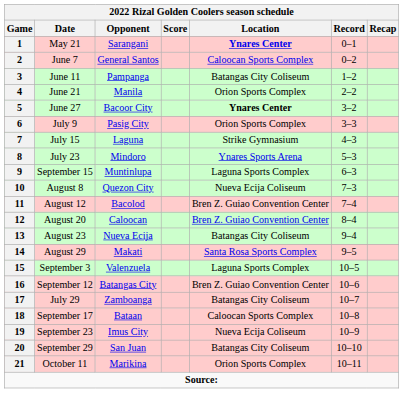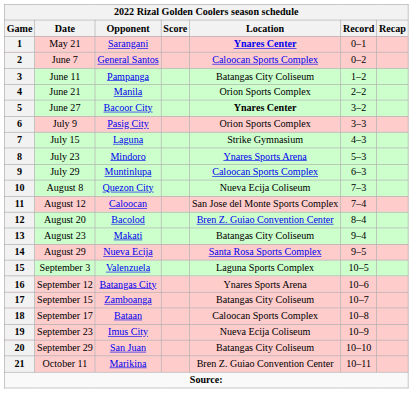(65, 172) September 15 -> (65, 172) July 29
(260, 172) Laguna Sports Complex -> (265, 172) Caloocan Sports Complex
(128, 204) Bacolod -> (128, 204) Caloocan
(260, 204) Bren Z. Guiao Convention Center -> (265, 204) San Jose del Monte Sports Complex
(128, 220) Caloocan -> (128, 220) Bacolod
(128, 236) Nueva Ecija -> (128, 236) Makati
(128, 252) Makati -> (128, 252) Nueva Ecija
(260, 284) Bren Z. Guiao Convention Center -> (265, 284) Ynares Sports Arena
(65, 300) July 29 -> (65, 300) September 15
(260, 364) Orion Sports Complex -> (265, 364) Bren Z. Guiao Convention Center
